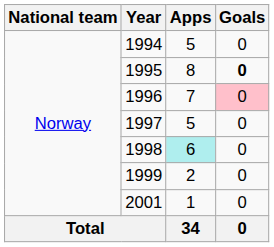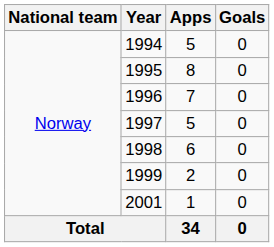(242, 70) bold -> (242, 70) normal
(242, 96) pink background -> (242, 96) no background
(191, 149) paleturquoise background -> (191, 149) no background
